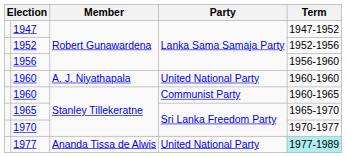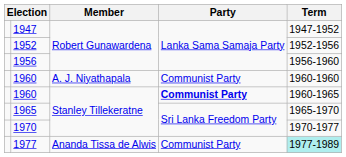(210, 78) United National Party -> (201, 78) Communist Party
(201, 95) normal -> (204, 95) bold
(210, 144) United National Party -> (201, 144) Communist Party
